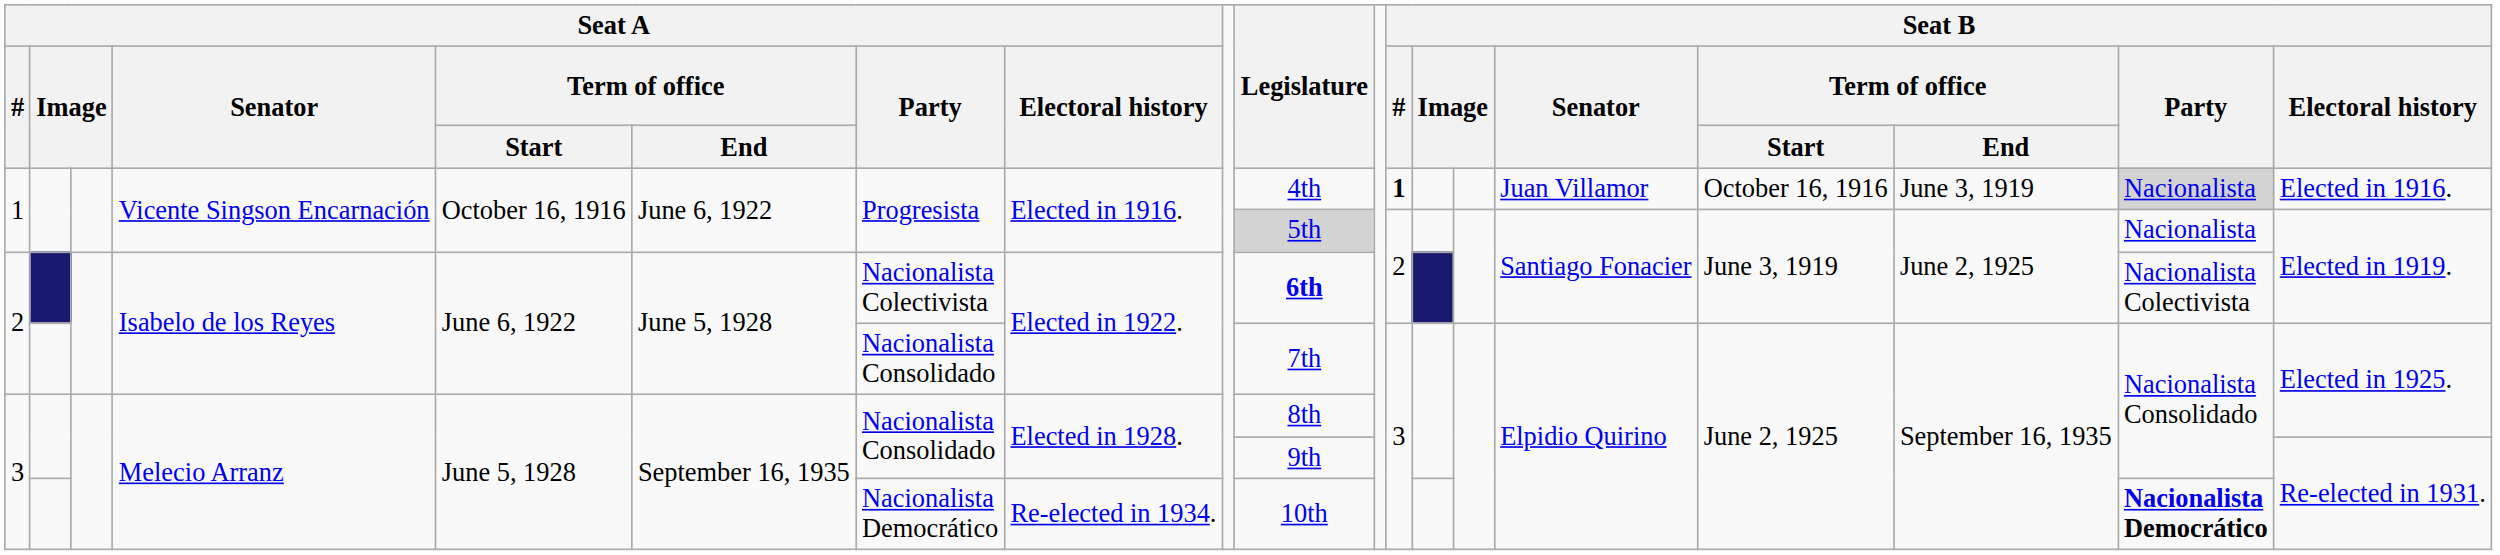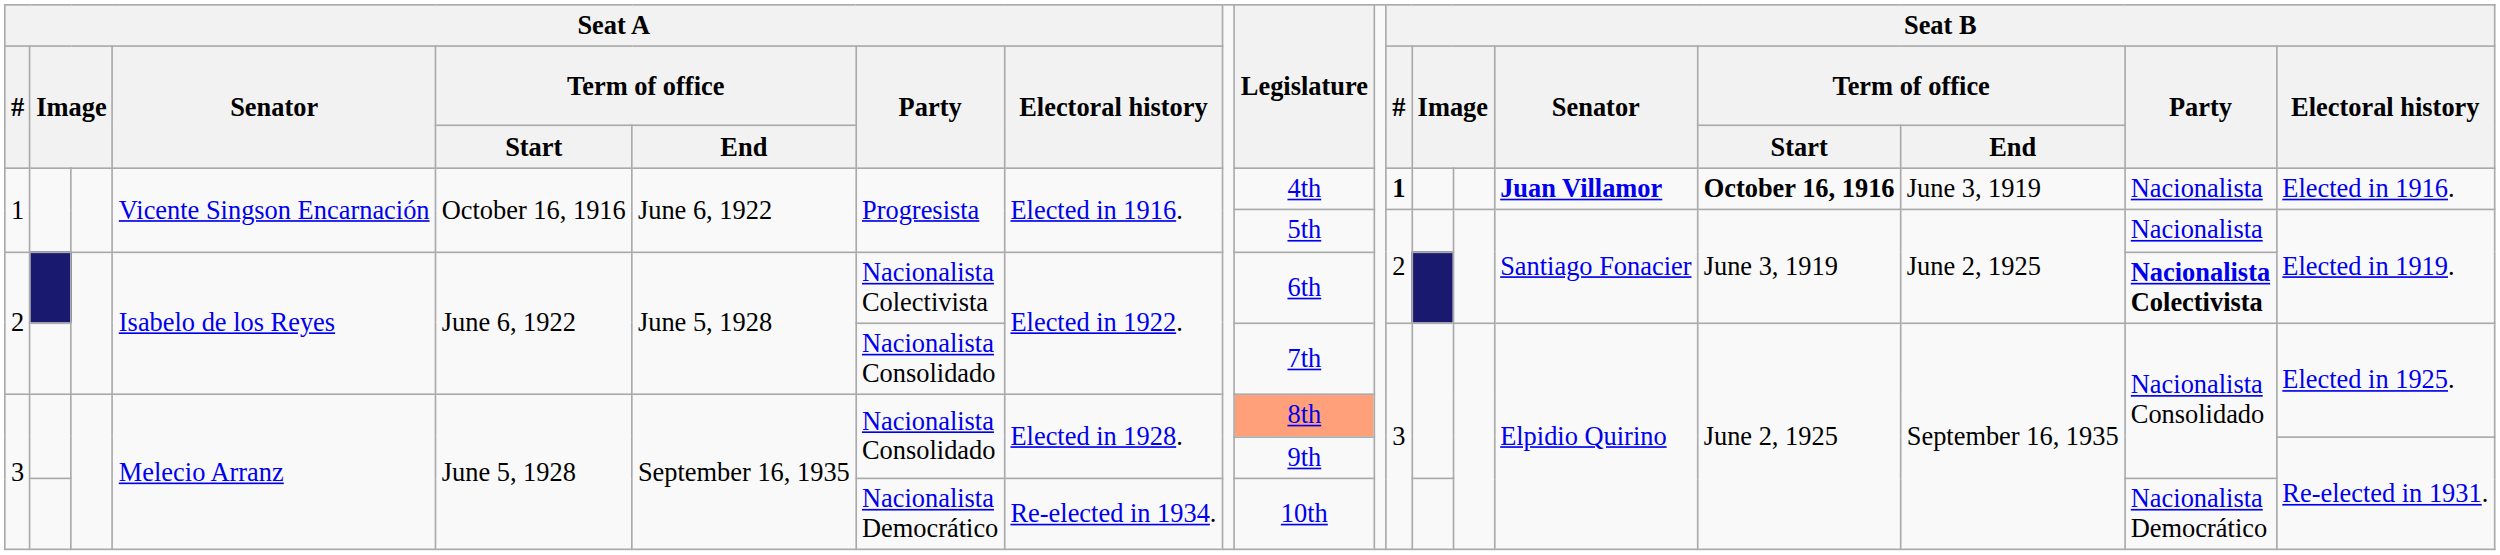(1574, 188) normal -> (1581, 188) bold
(1796, 188) normal -> (1799, 188) bold
(2190, 188) lightgrey background -> (2197, 188) no background
(1304, 230) lightgrey background -> (1304, 230) no background
(1304, 286) bold -> (1304, 286) normal
(2190, 286) normal -> (2200, 286) bold
(1304, 415) no background -> (1304, 415) lightsalmon background
(2196, 513) bold -> (2199, 513) normal
